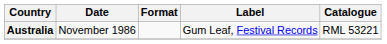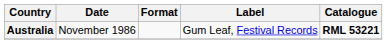(351, 30) normal -> (351, 30) bold
